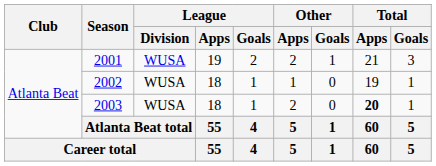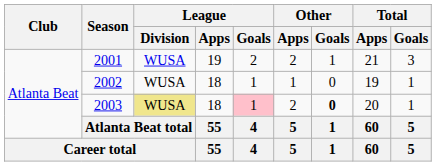(165, 104) no background -> (165, 104) khaki background
(254, 104) no background -> (254, 104) pink background
(332, 104) normal -> (332, 104) bold
(372, 104) bold -> (372, 104) normal
